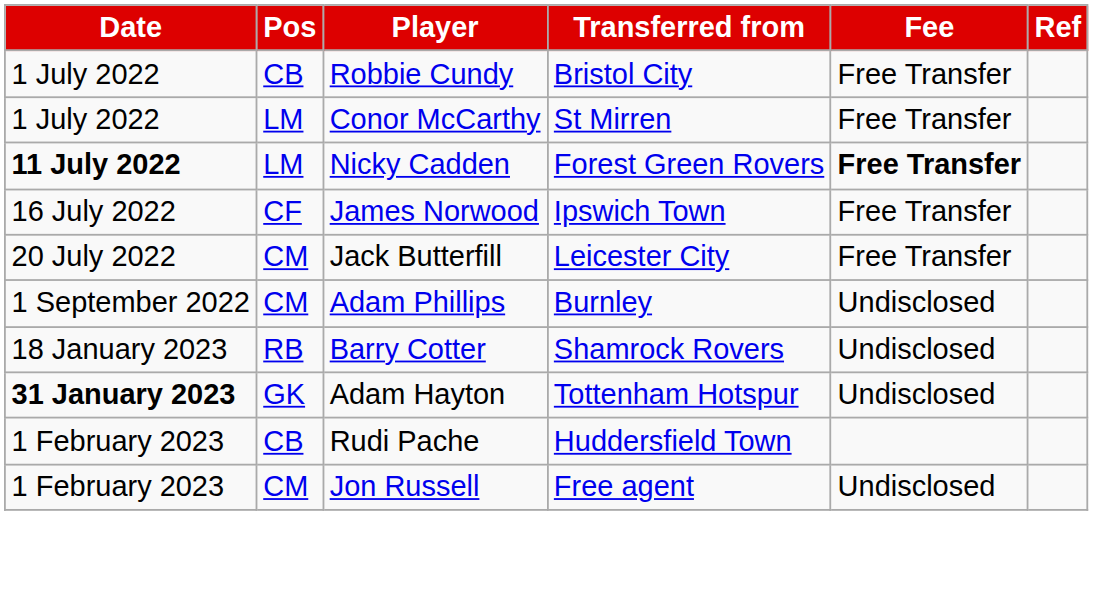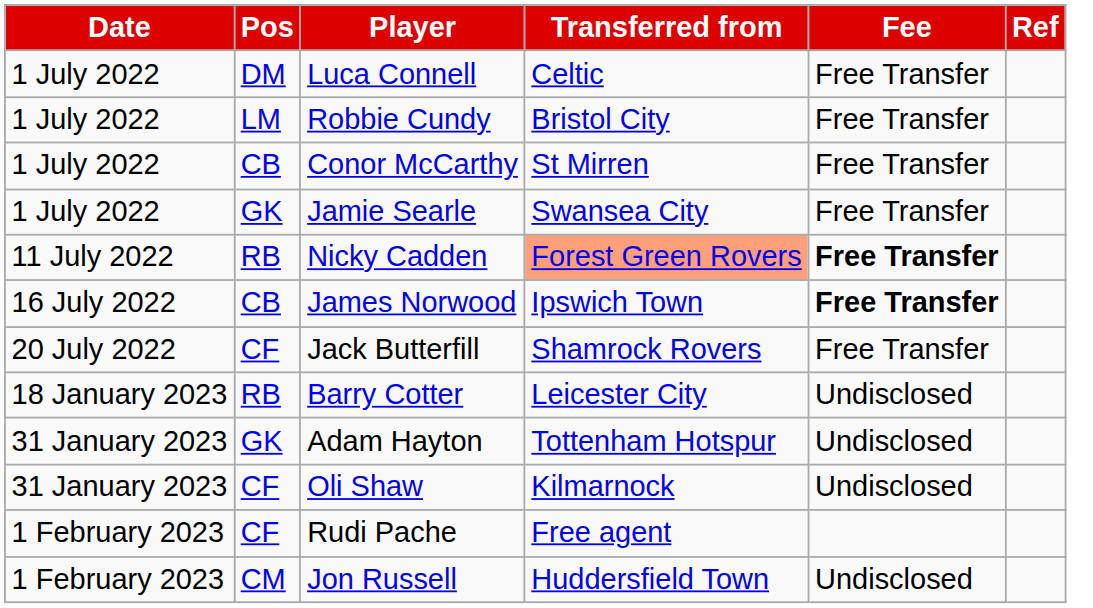+ row: (392, 73)
(283, 73) CB -> (261, 119) LM
(283, 119) LM -> (261, 165) CB
+ row: (392, 211)
(96, 165) bold -> (93, 257) normal
(283, 165) LM -> (261, 257) RB
(689, 165) no background -> (667, 257) lightsalmon background
(283, 211) CF -> (261, 303) CB
(925, 211) normal -> (907, 303) bold
(286, 257) CM -> (260, 348) CF
(642, 257) Leicester City -> (646, 348) Shamrock Rovers
- row: (417, 303)
(669, 348) Shamrock Rovers -> (619, 394) Leicester City
(123, 394) bold -> (119, 440) normal
+ row: (365, 486)
(283, 440) CB -> (260, 532) CF
(673, 440) Huddersfield Town -> (601, 532) Free agent
(624, 486) Free agent -> (650, 578) Huddersfield Town
